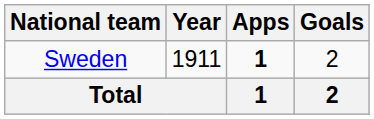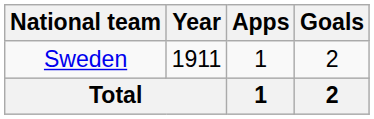(261, 59) bold -> (261, 59) normal
